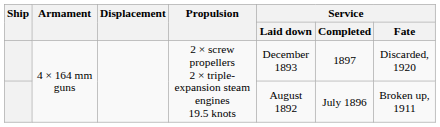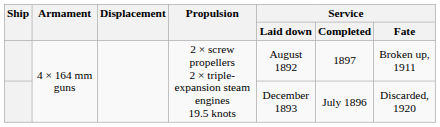(286, 61) December 1893 -> (286, 61) August 1892
(404, 61) Discarded, 1920 -> (404, 61) Broken up, 1911
(286, 101) August 1892 -> (286, 101) December 1893
(404, 101) Broken up, 1911 -> (404, 101) Discarded, 1920
